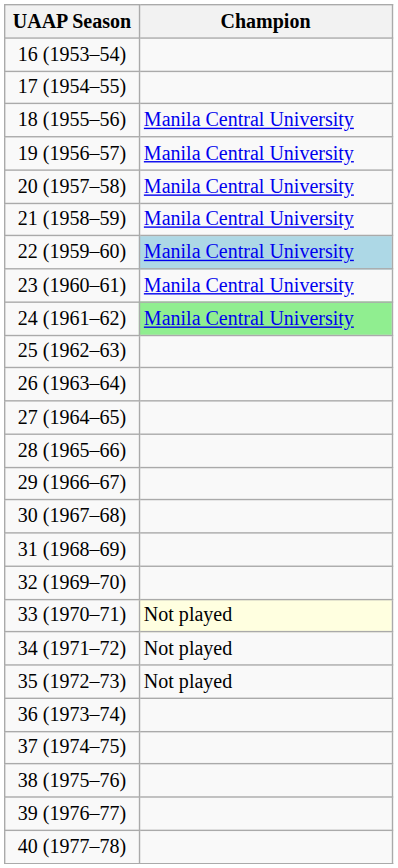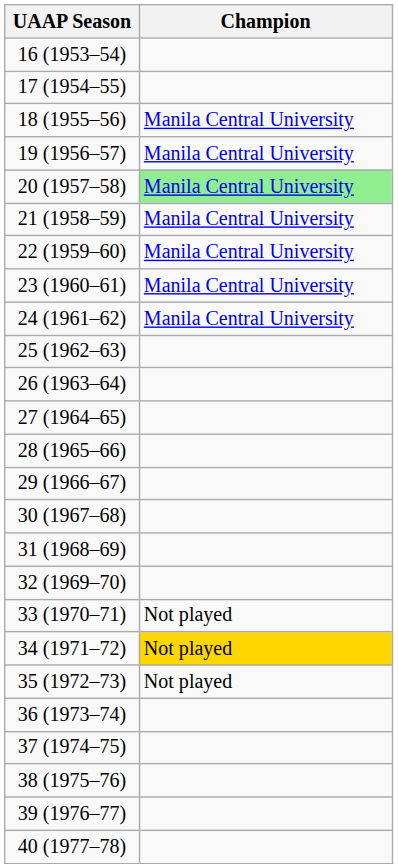(249, 186) no background -> (249, 186) lightgreen background
(249, 252) lightblue background -> (249, 252) no background
(249, 318) lightgreen background -> (249, 318) no background
(188, 615) lightyellow background -> (188, 615) no background
(188, 648) no background -> (188, 648) gold background
